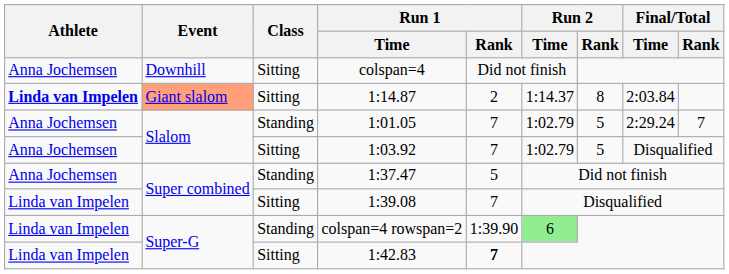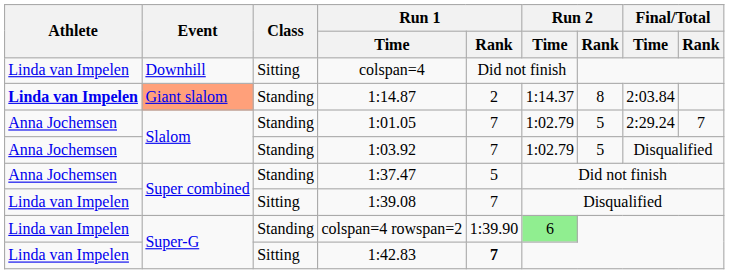(63, 70) Anna Jochemsen -> (69, 70) Linda van Impelen
(278, 97) Sitting -> (286, 97) Standing
(278, 149) Sitting -> (286, 149) Standing
